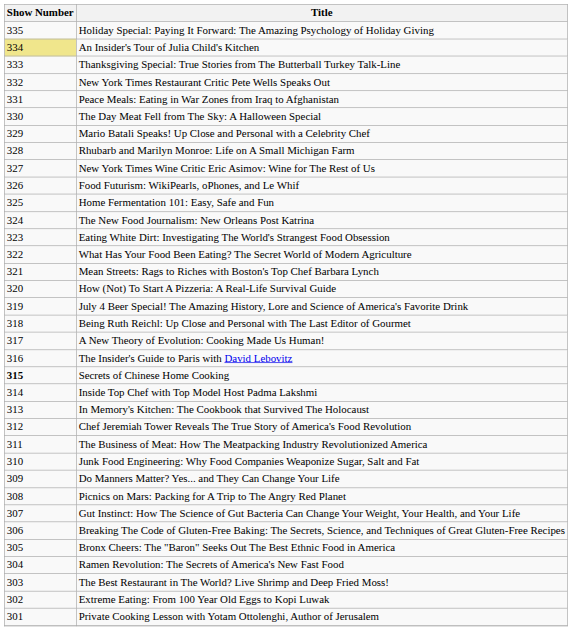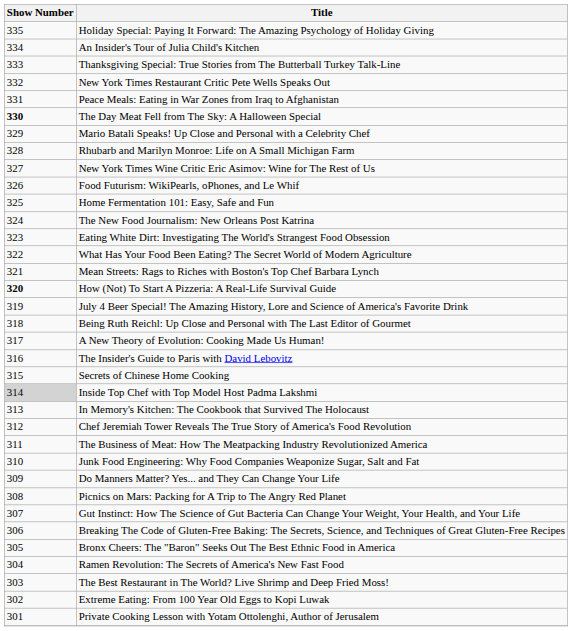(15, 47) khaki background -> (15, 47) no background
(15, 116) normal -> (15, 116) bold
(15, 289) normal -> (15, 289) bold
(15, 375) bold -> (15, 375) normal
(15, 392) no background -> (15, 392) lightgrey background
